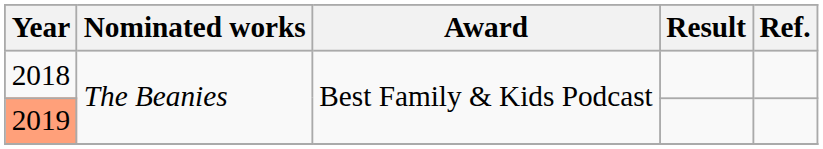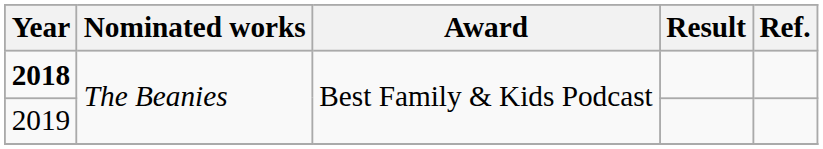(41, 74) normal -> (41, 74) bold
(41, 120) lightsalmon background -> (41, 120) no background
